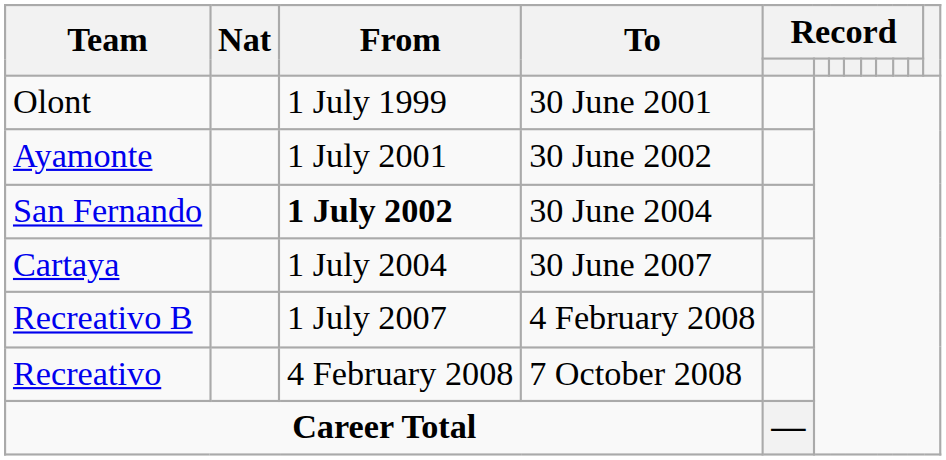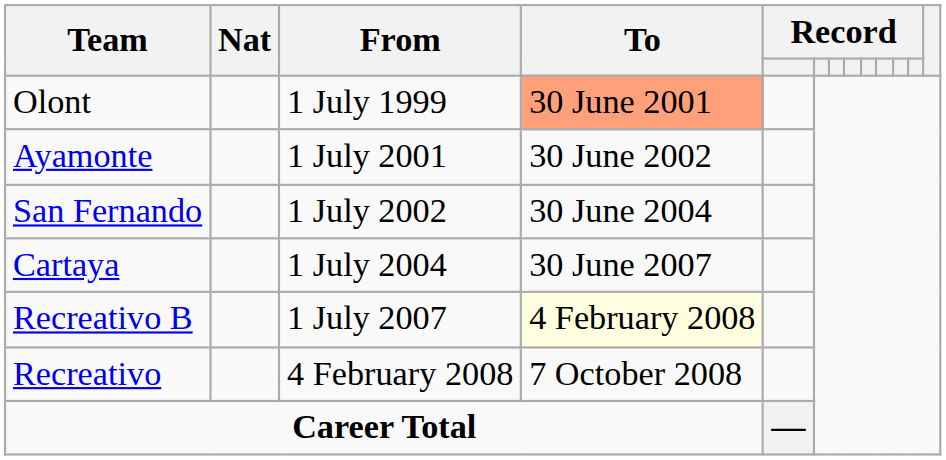(620, 101) no background -> (620, 101) lightsalmon background
(370, 210) bold -> (367, 210) normal
(642, 318) no background -> (642, 318) lightyellow background
